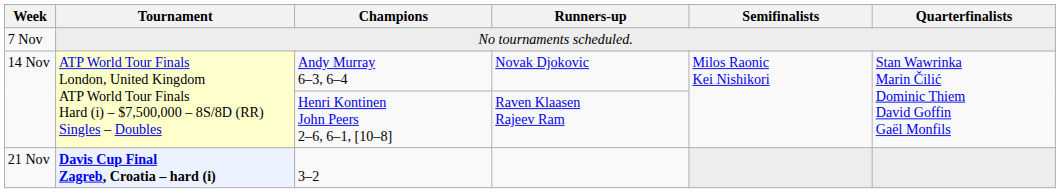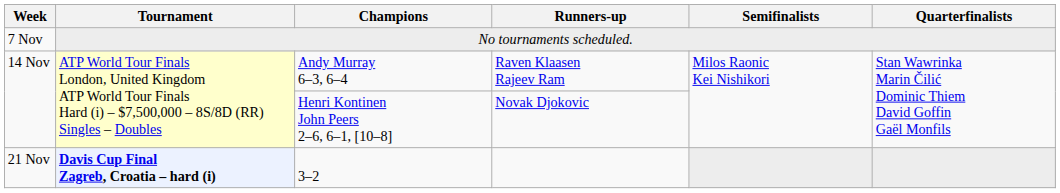(542, 62) Novak Djokovic -> (538, 71) Raven Klaasen Rajeev Ram
(538, 111) Raven Klaasen Rajeev Ram -> (542, 103) Novak Djokovic
